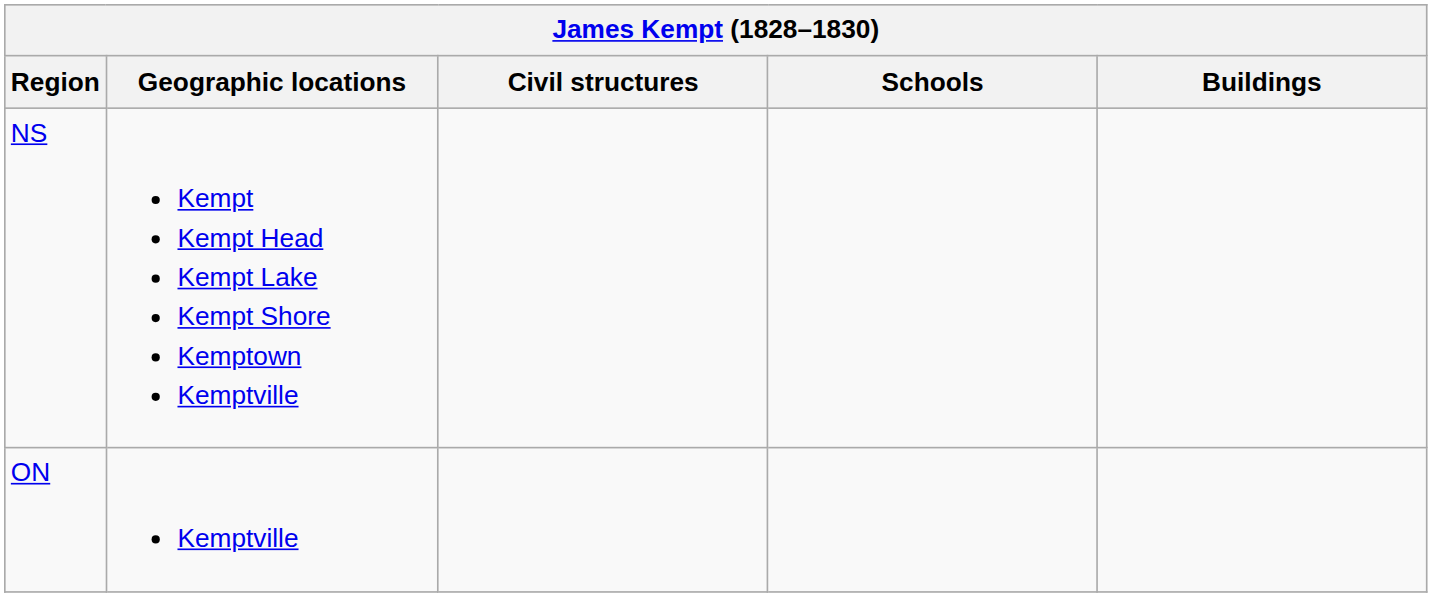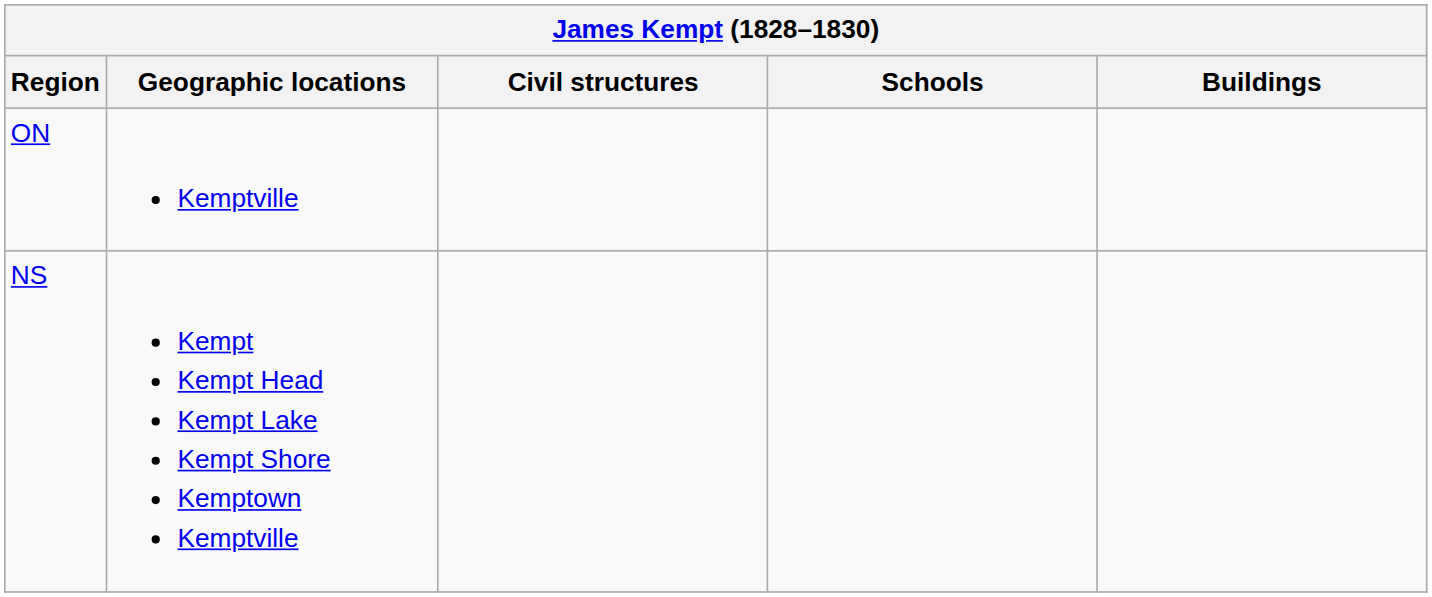rows swapped: (29, 133) <-> (31, 473)
